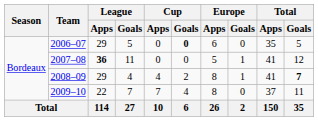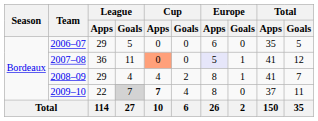(186, 44) bold -> (186, 44) normal
(102, 60) bold -> (102, 60) normal
(158, 60) no background -> (158, 60) lightsalmon background
(214, 60) no background -> (214, 60) lavender background
(299, 76) bold -> (299, 76) normal
(130, 92) no background -> (130, 92) lightgrey background
(158, 92) normal -> (158, 92) bold
